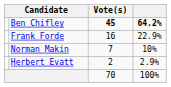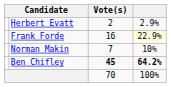rows swapped: (37, 24) <-> (42, 63)
(150, 37) no background -> (150, 37) lightyellow background
